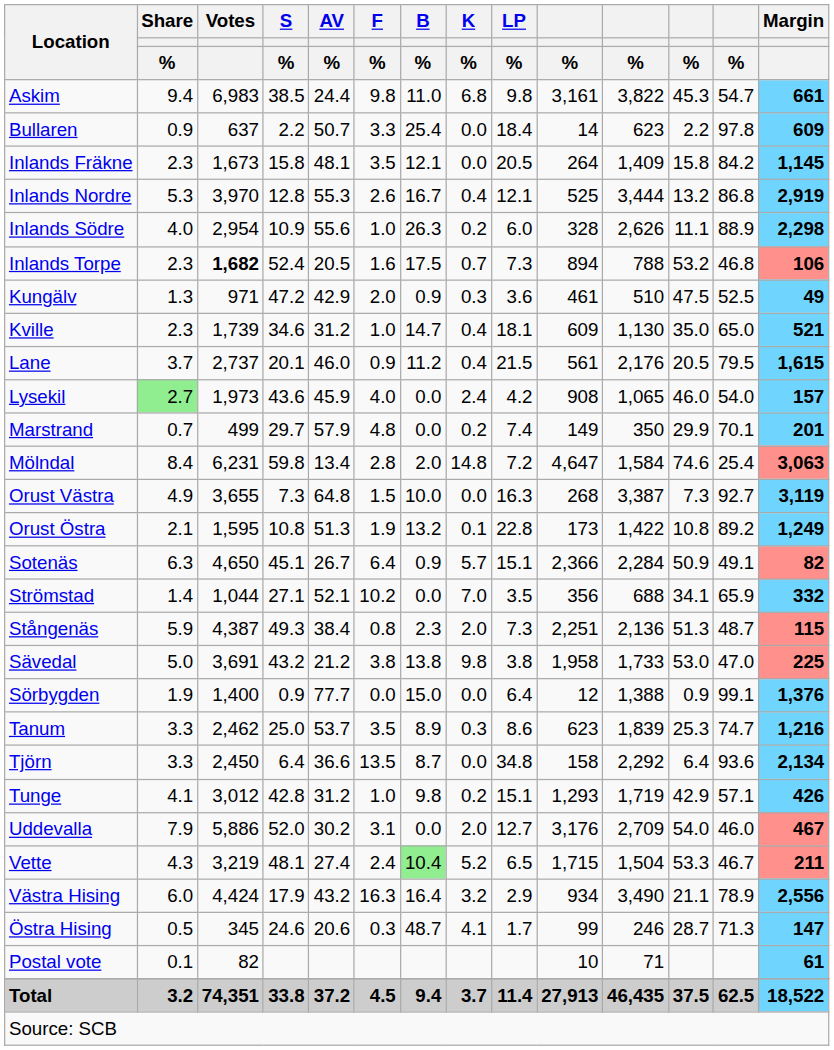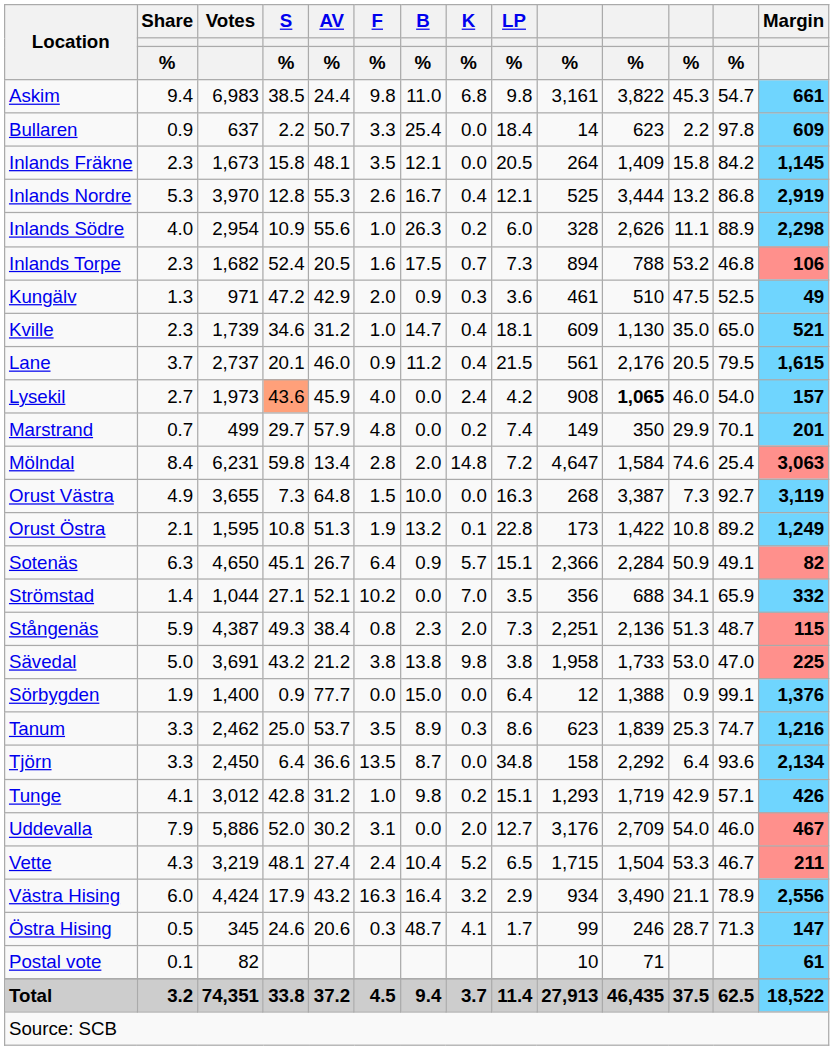(236, 263) bold -> (236, 263) normal
(180, 396) lightgreen background -> (180, 396) no background
(286, 396) no background -> (286, 396) lightsalmon background
(641, 396) normal -> (641, 396) bold
(423, 862) lightgreen background -> (423, 862) no background
